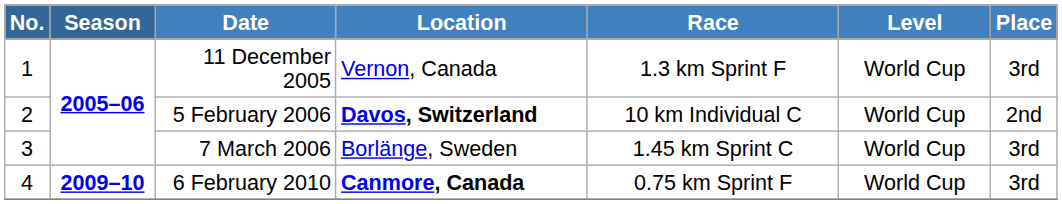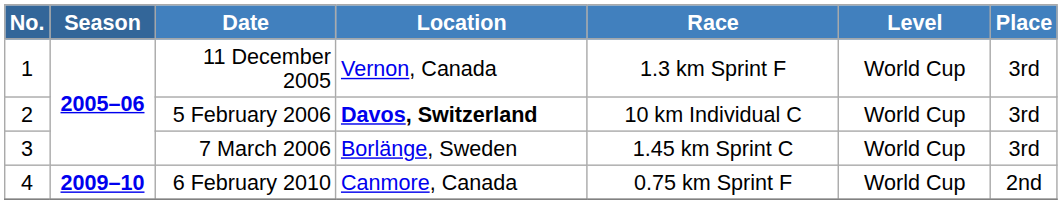(1024, 114) 2nd -> (1024, 114) 3rd
(433, 183) bold -> (429, 183) normal
(1024, 183) 3rd -> (1024, 183) 2nd
